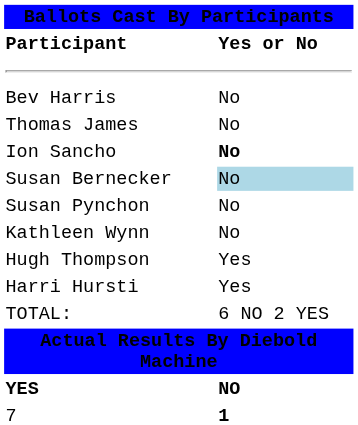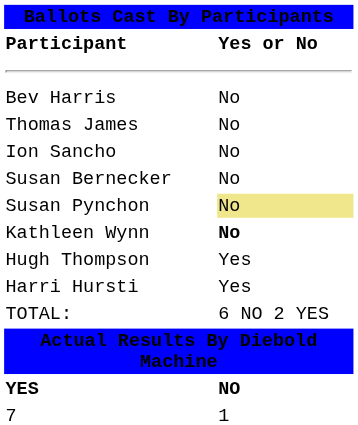(229, 152) bold -> (229, 152) normal
(229, 179) lightblue background -> (229, 179) no background
(229, 206) no background -> (229, 206) khaki background
(229, 233) normal -> (229, 233) bold
(224, 416) bold -> (224, 416) normal
